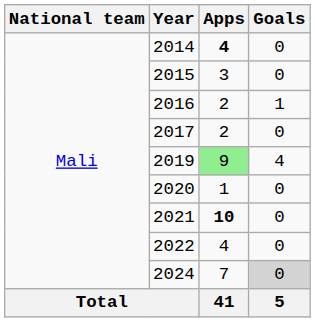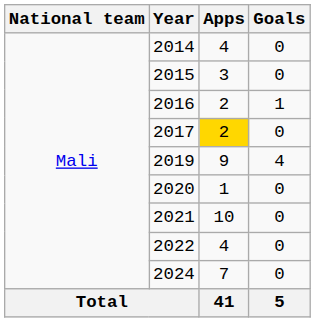(224, 47) bold -> (224, 47) normal
(224, 132) no background -> (224, 132) gold background
(224, 161) lightgreen background -> (224, 161) no background
(224, 218) bold -> (224, 218) normal
(279, 274) lightgrey background -> (279, 274) no background
